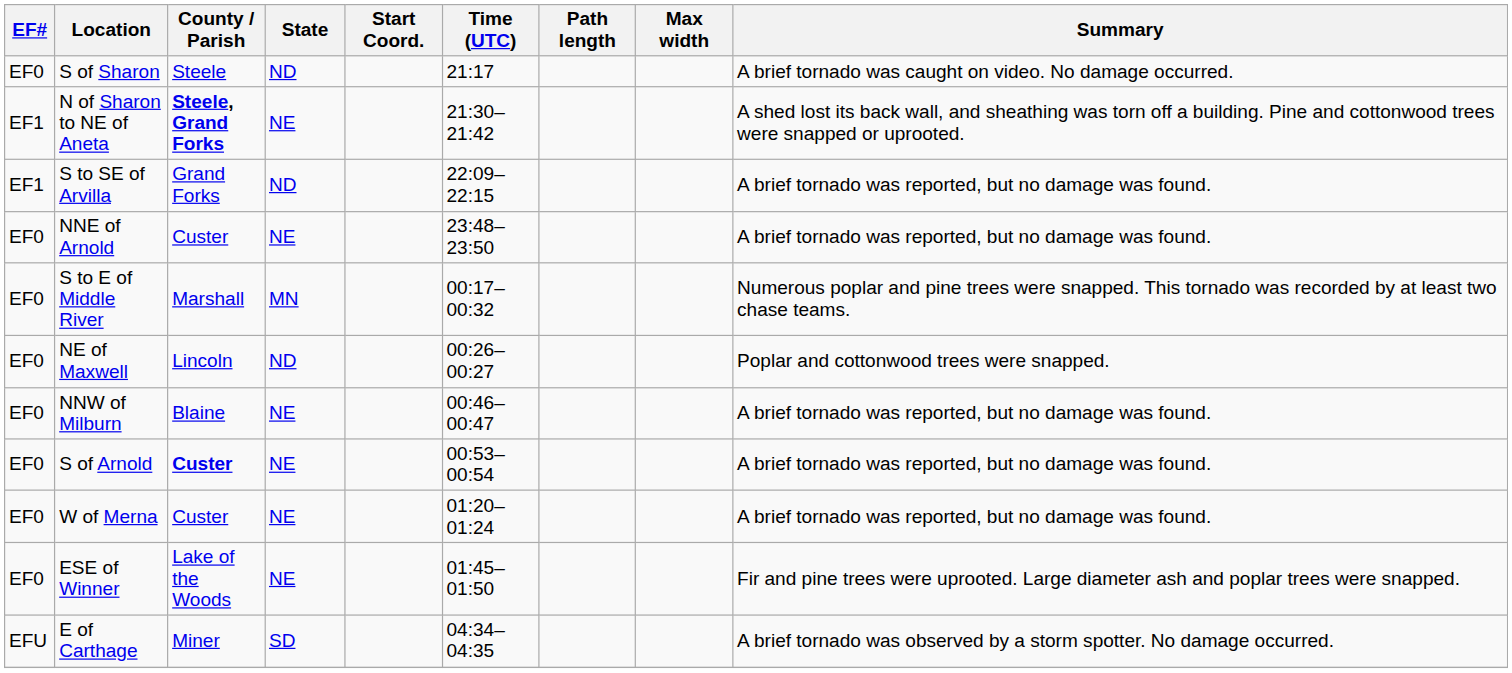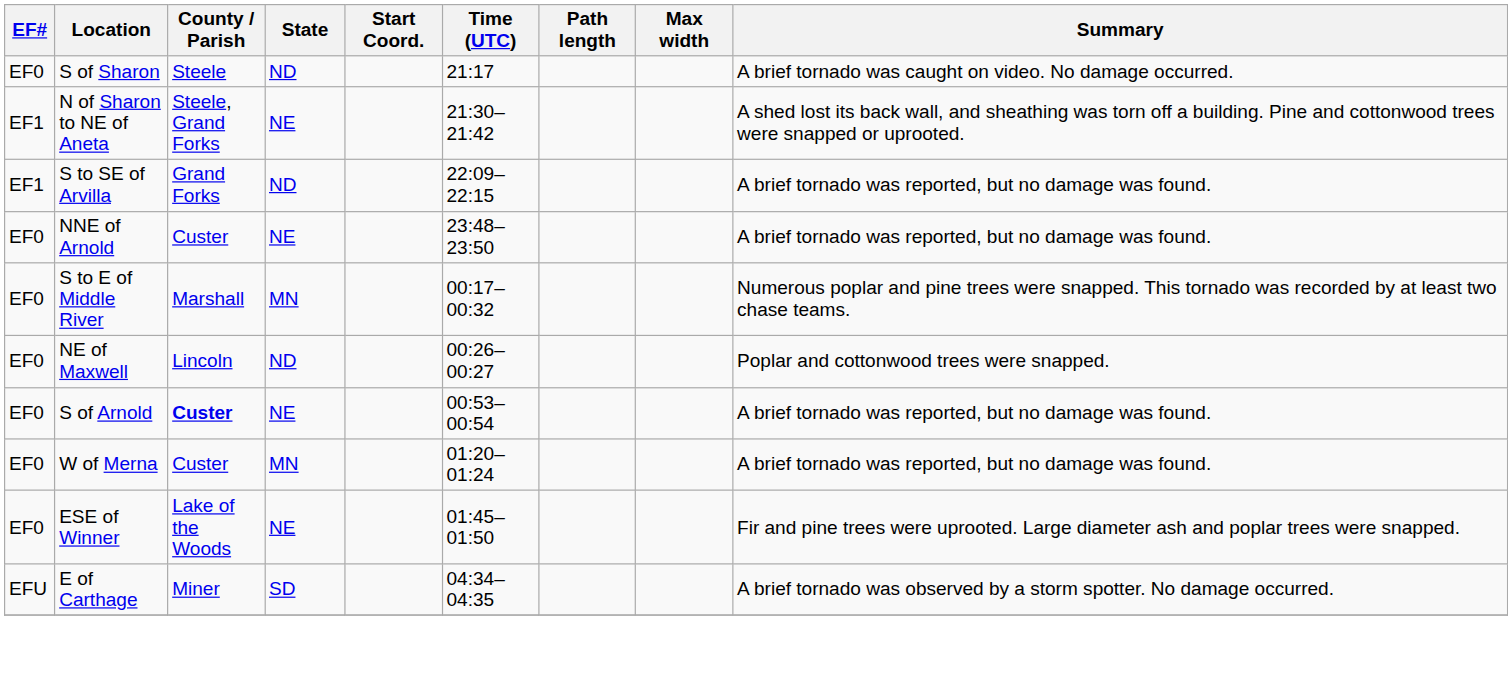(203, 122) bold -> (202, 122) normal
- row: (92, 413)
(282, 516) NE -> (284, 464) MN
